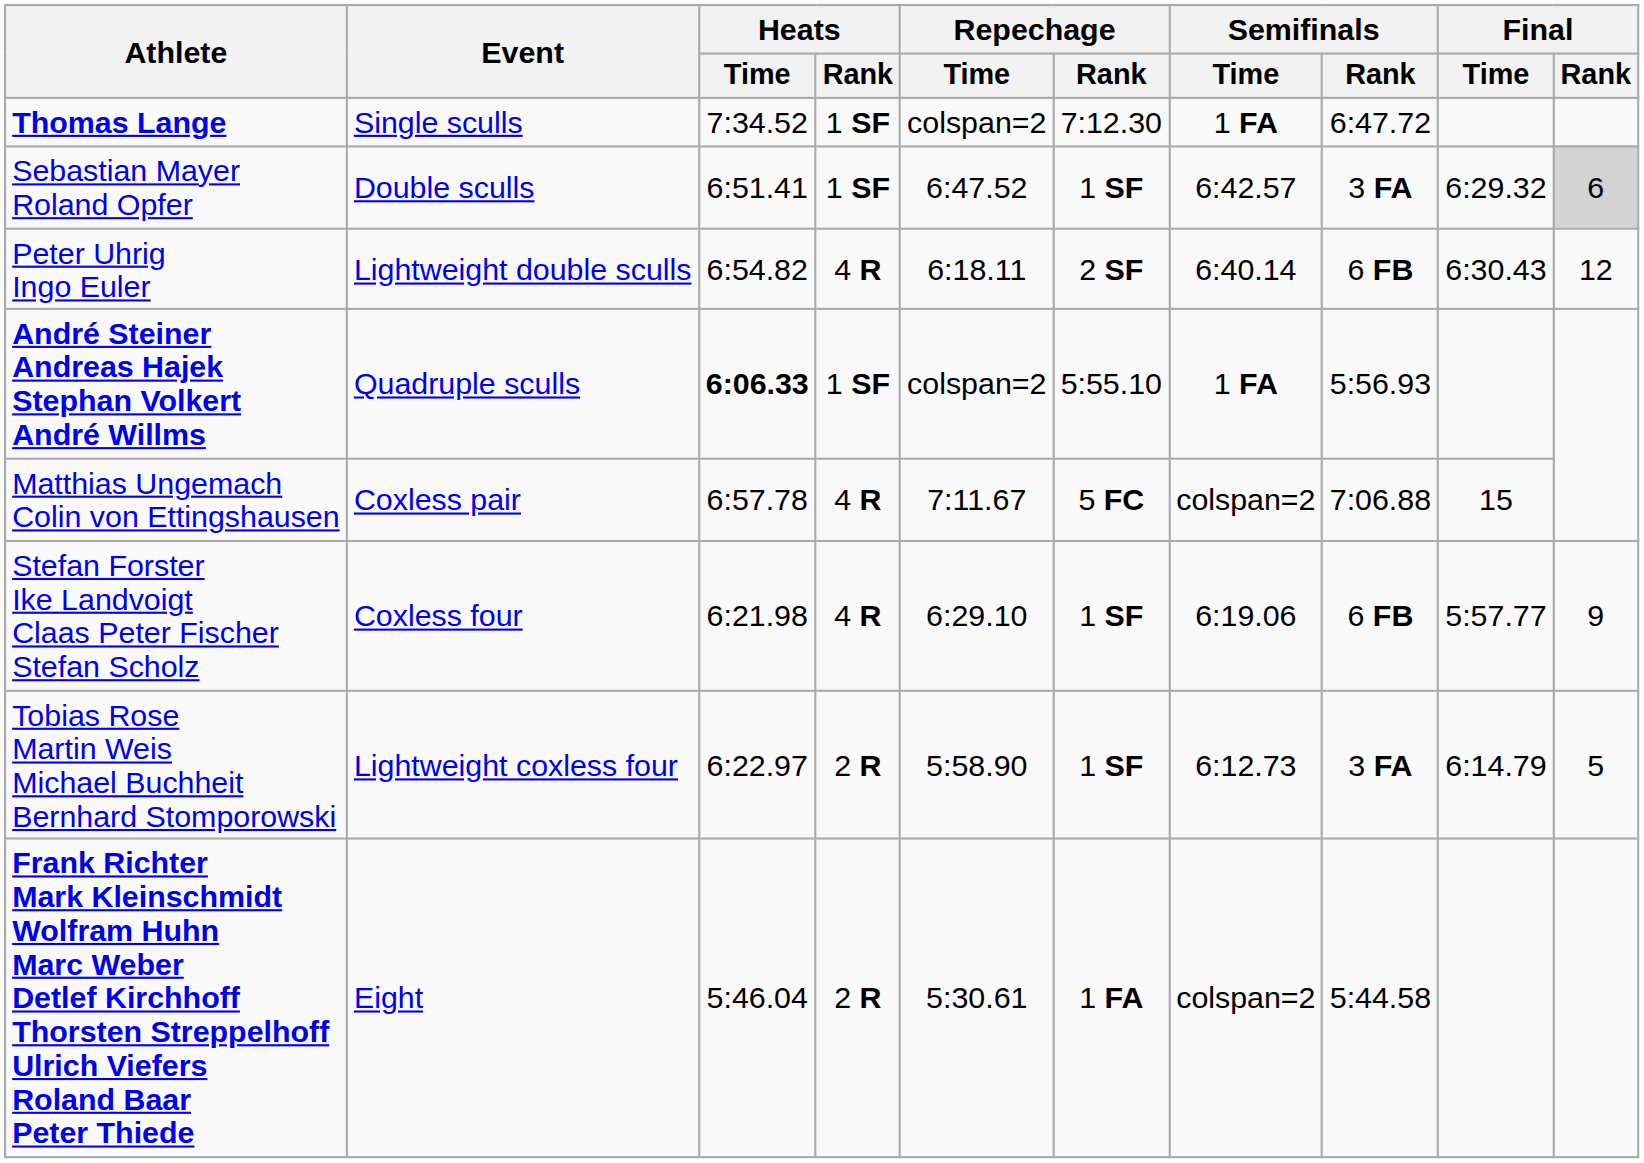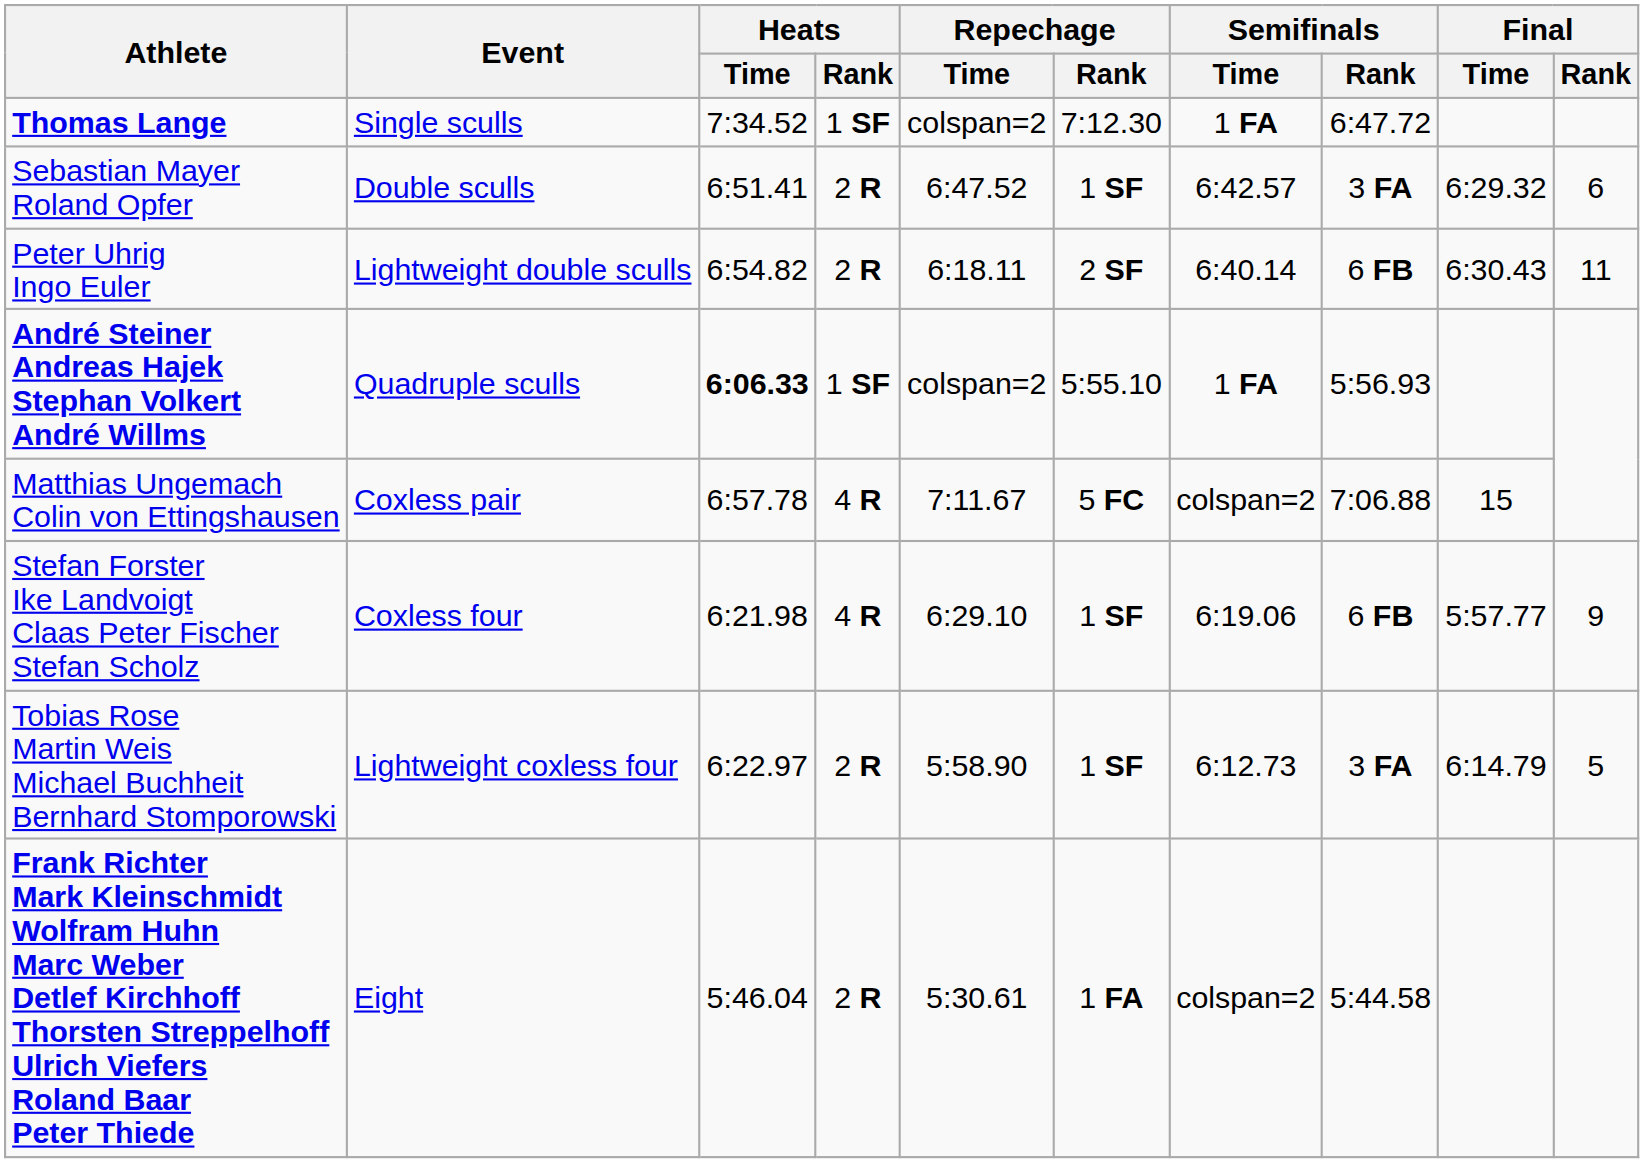(858, 188) 1 SF -> (858, 188) 2 R
(1596, 188) lightgrey background -> (1596, 188) no background
(858, 269) 4 R -> (858, 269) 2 R
(1596, 269) 12 -> (1596, 269) 11
